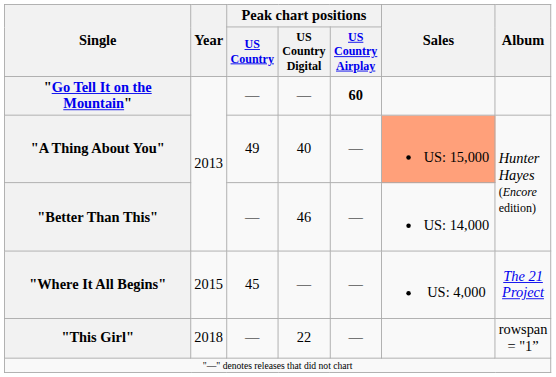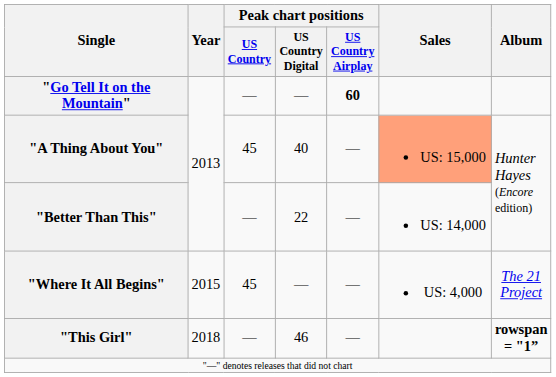(252, 149) 49 -> (249, 149) 45
(304, 217) 46 -> (301, 217) 22
(304, 338) 22 -> (301, 338) 46
(523, 338) normal -> (521, 338) bold
